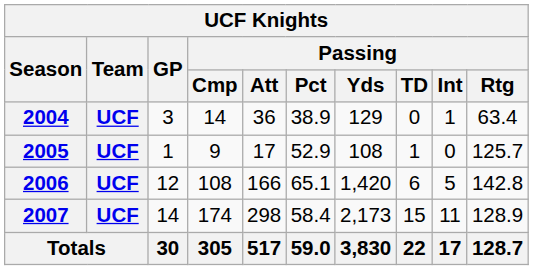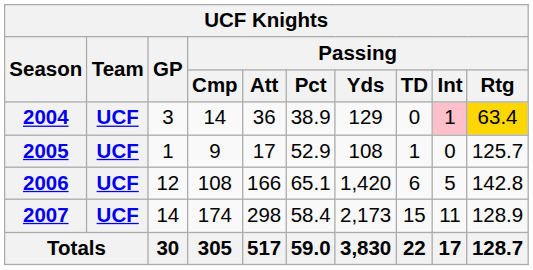(450, 118) no background -> (450, 118) pink background
(498, 118) no background -> (498, 118) gold background
